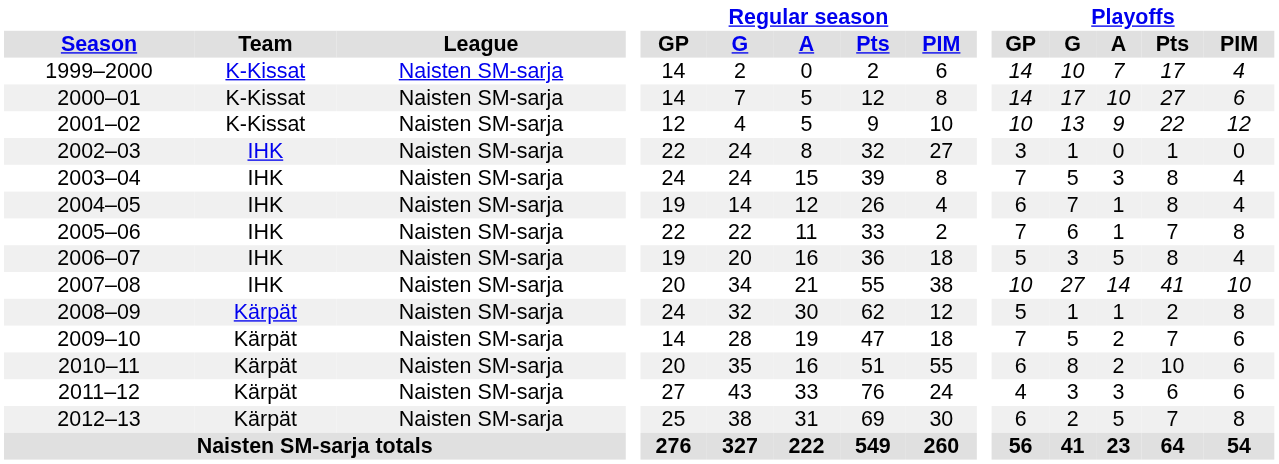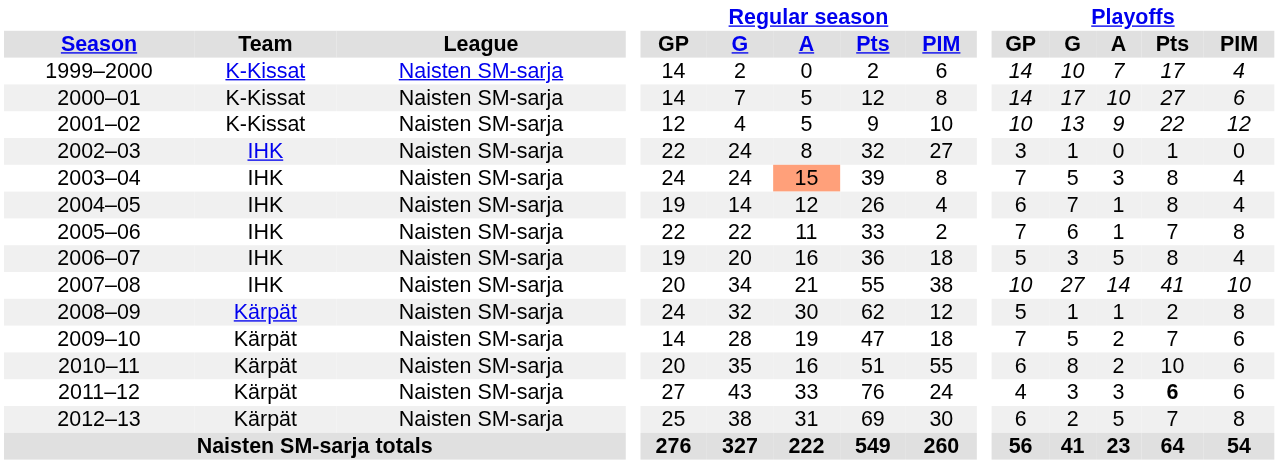(806, 178) no background -> (806, 178) lightsalmon background
(1173, 392) normal -> (1173, 392) bold
